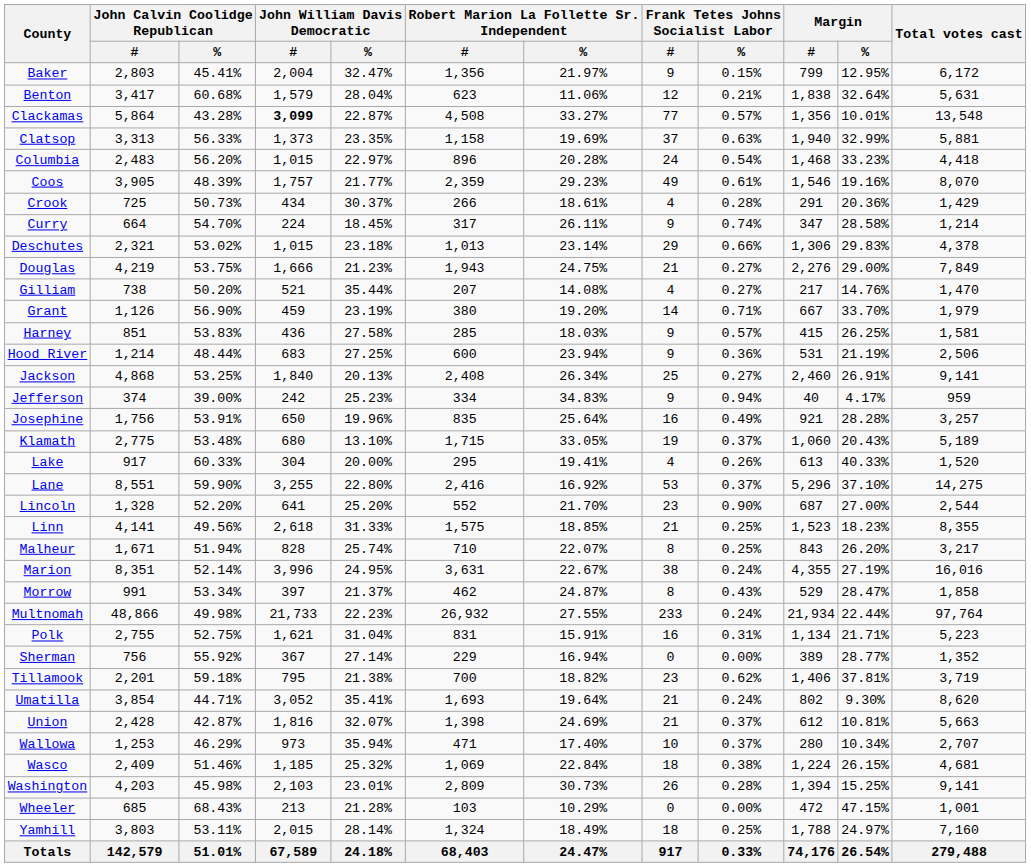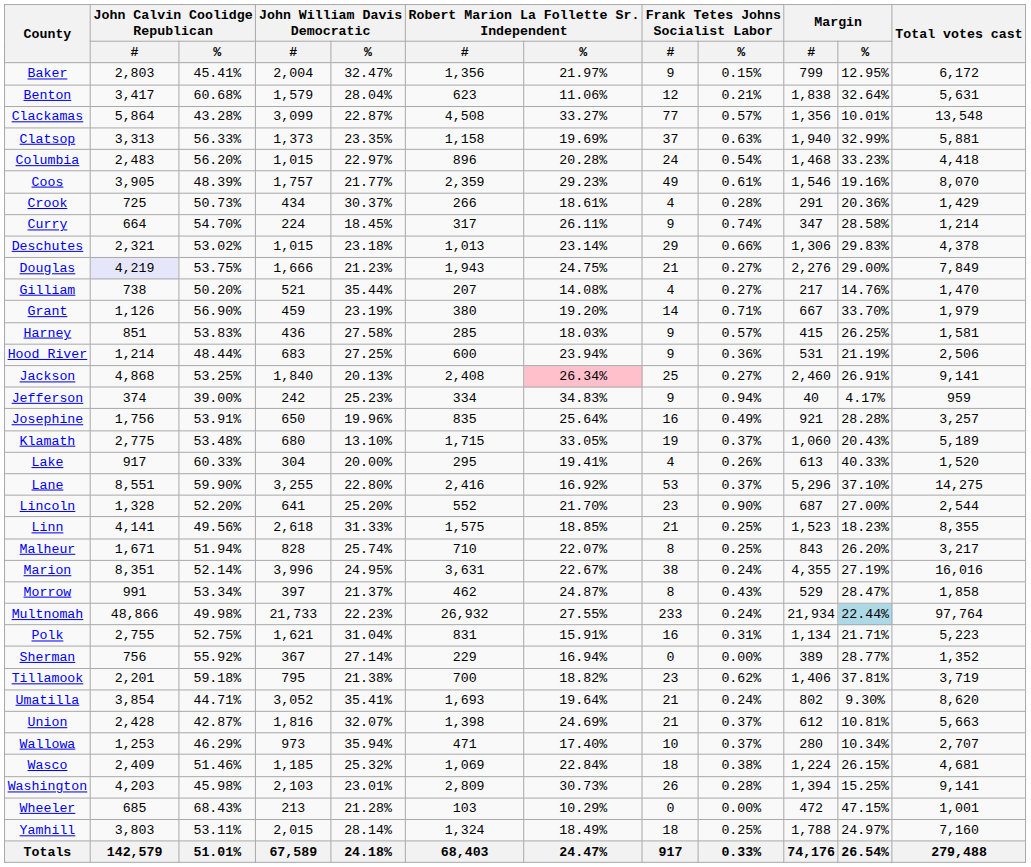(293, 117) bold -> (293, 117) normal
(135, 268) no background -> (135, 268) lavender background
(583, 376) no background -> (583, 376) pink background
(865, 614) no background -> (865, 614) lightblue background
